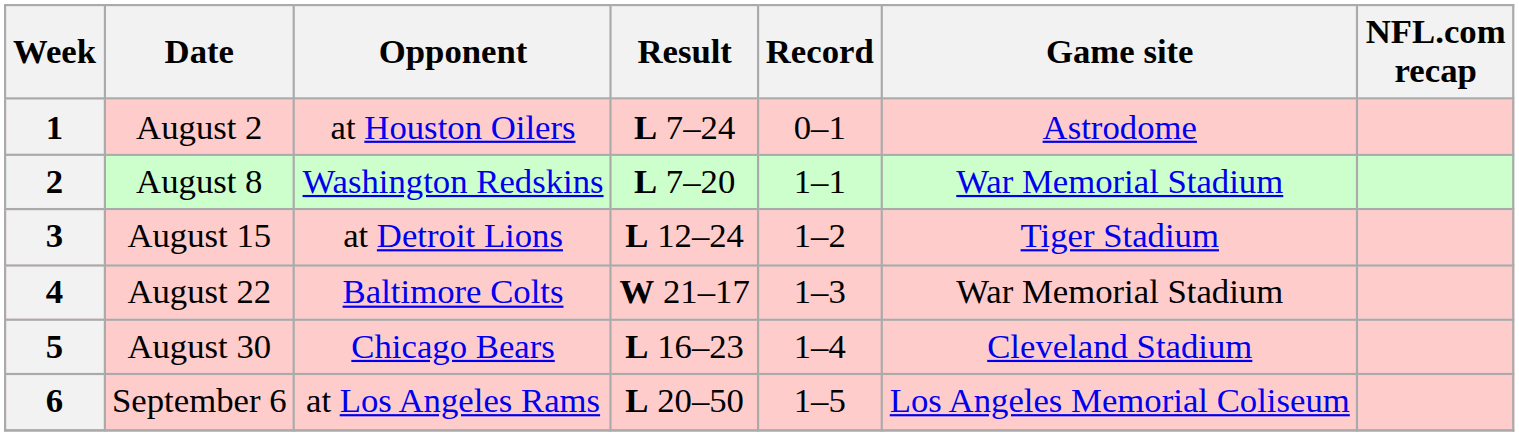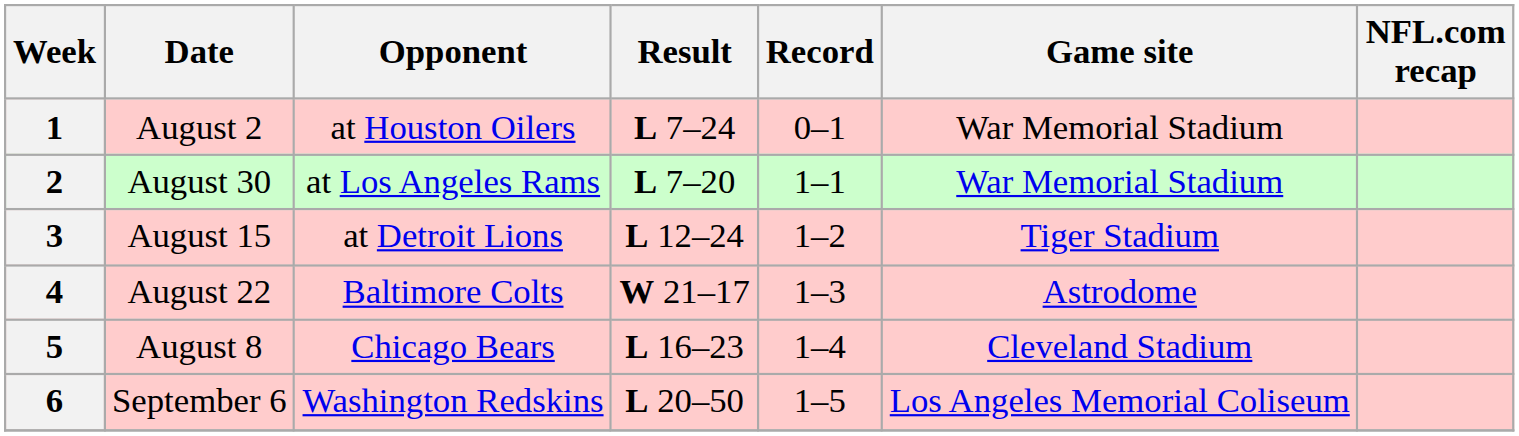(1120, 126) Astrodome -> (1120, 126) War Memorial Stadium
(199, 181) August 8 -> (199, 181) August 30
(453, 181) Washington Redskins -> (453, 181) at Los Angeles Rams
(1120, 291) War Memorial Stadium -> (1120, 291) Astrodome
(199, 346) August 30 -> (199, 346) August 8
(453, 401) at Los Angeles Rams -> (453, 401) Washington Redskins
